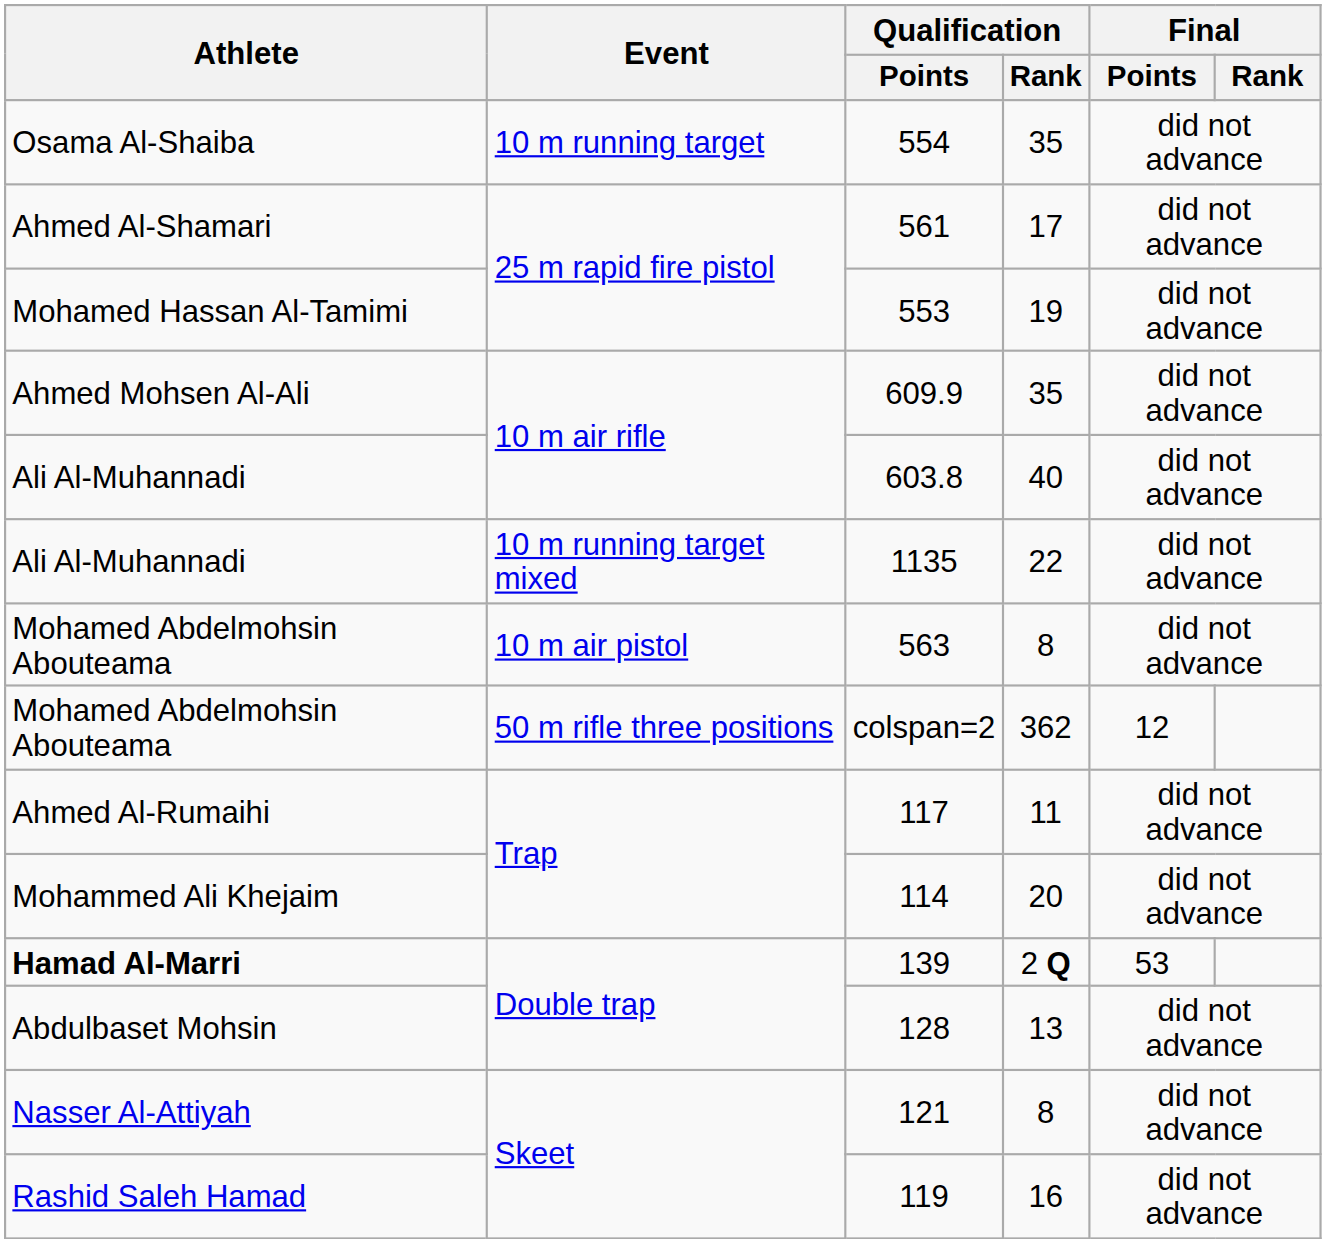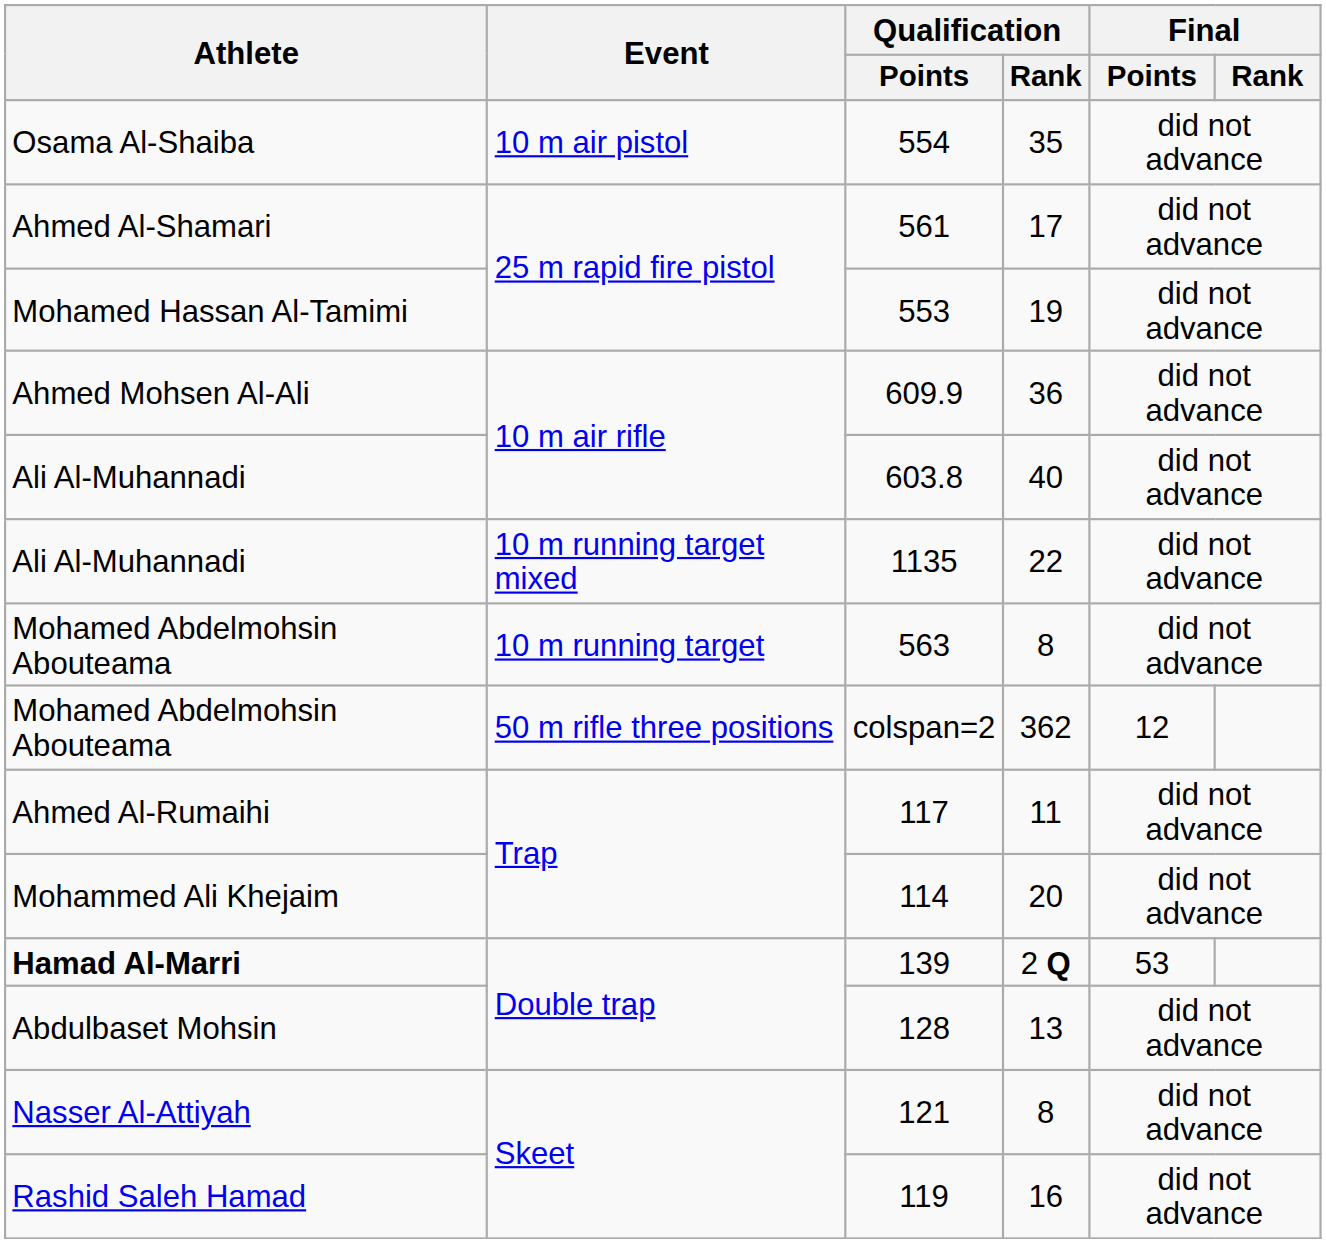(630, 143) 10 m running target -> (591, 143) 10 m air pistol
(1046, 394) 35 -> (1046, 394) 36
(591, 645) 10 m air pistol -> (630, 645) 10 m running target
